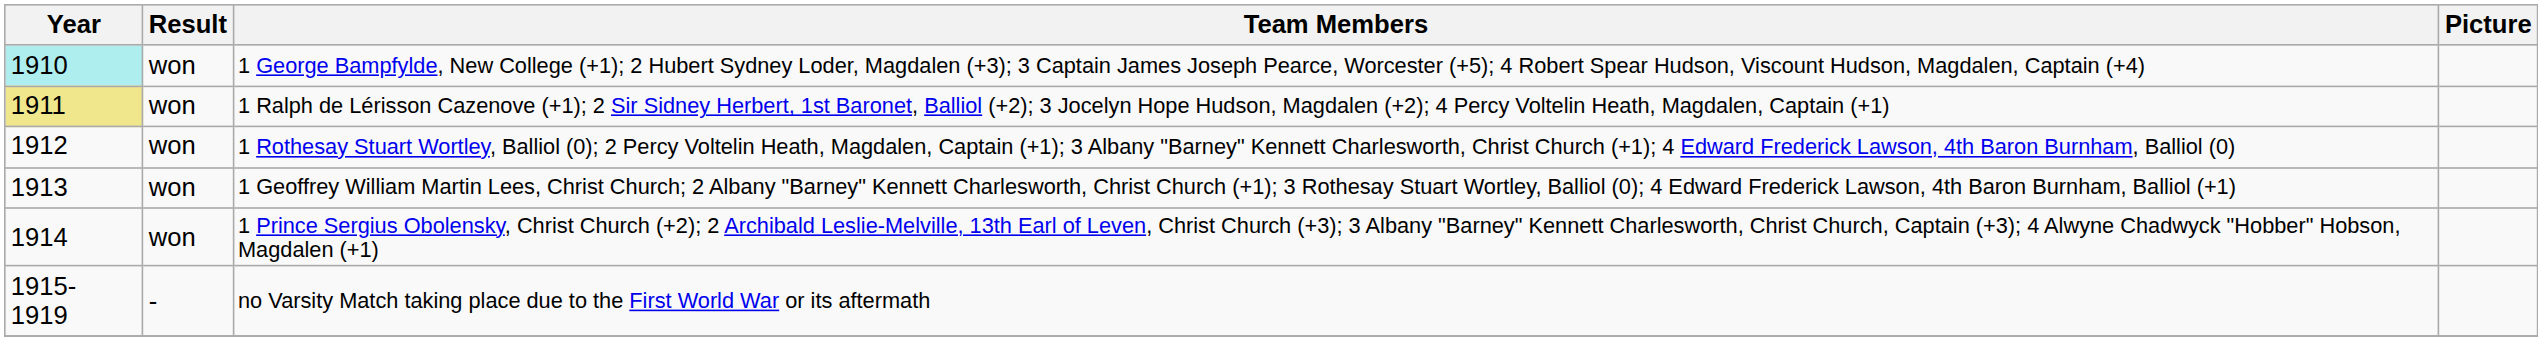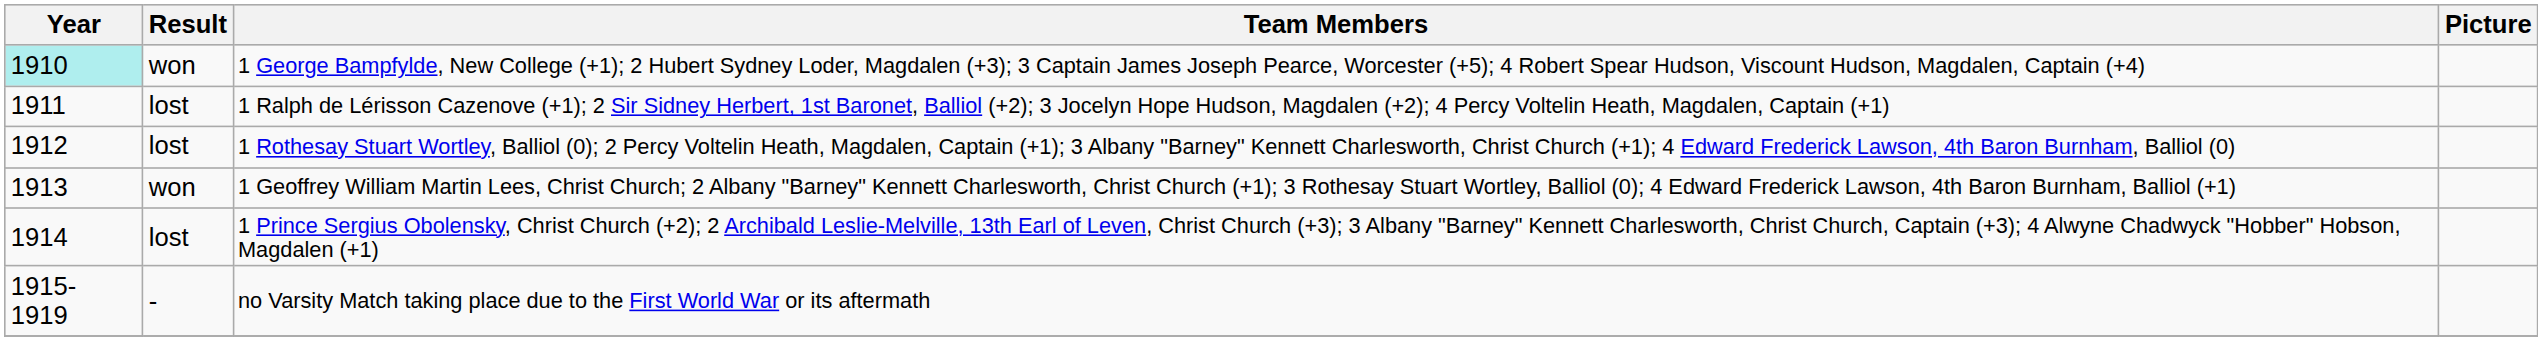(38, 106) khaki background -> (38, 106) no background
(172, 106) won -> (169, 106) lost
(172, 146) won -> (169, 146) lost
(172, 236) won -> (169, 236) lost
